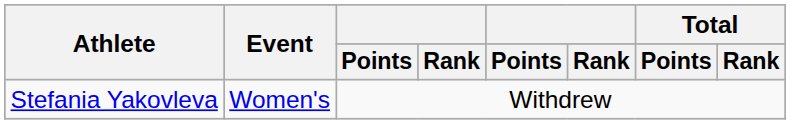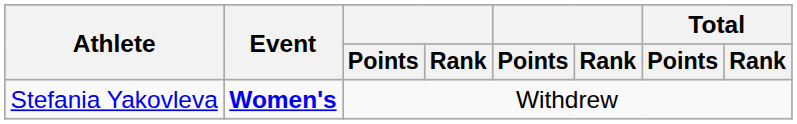(280, 100) normal -> (283, 100) bold
